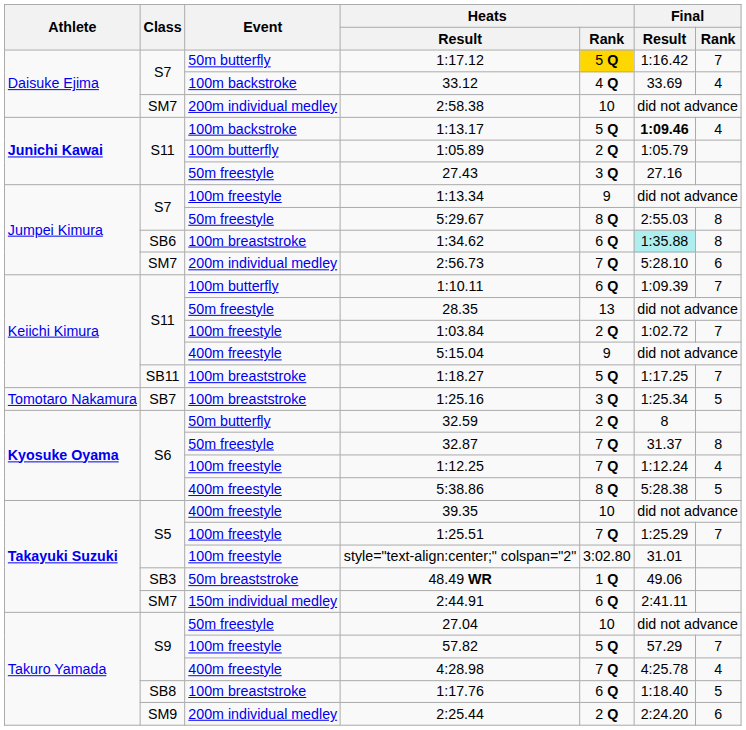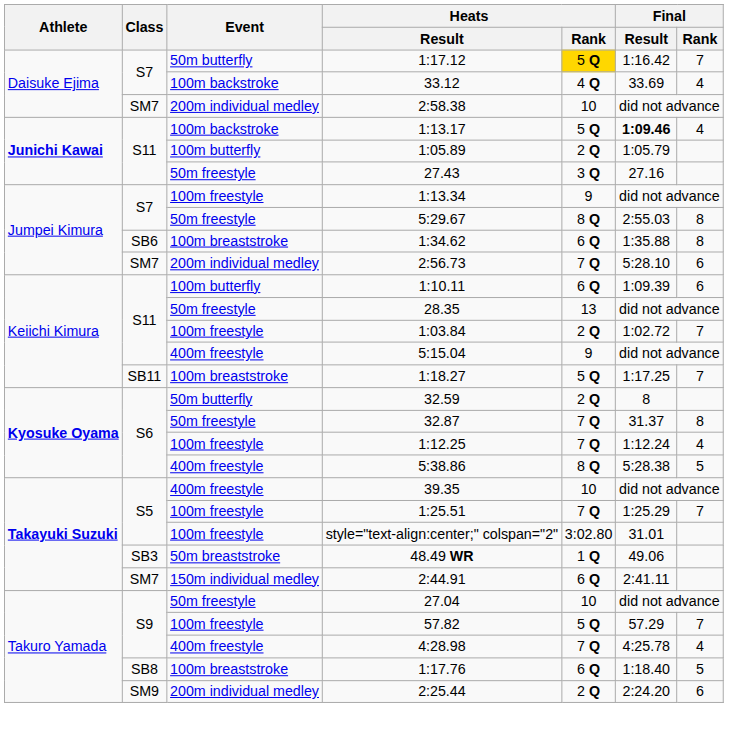(664, 241) paleturquoise background -> (646, 241) no background
(718, 286) 7 -> (700, 286) 6
- row: (460, 399)
